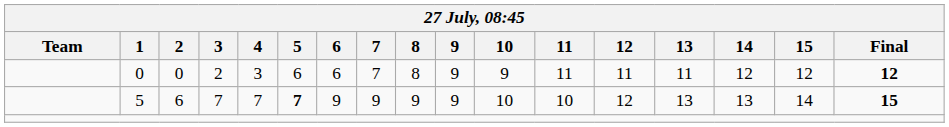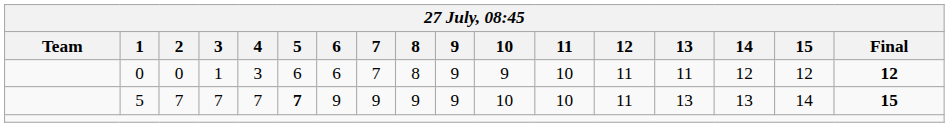(218, 73) 2 -> (218, 73) 1
(564, 73) 11 -> (564, 73) 10
(179, 100) 6 -> (179, 100) 7
(624, 100) 12 -> (624, 100) 11
